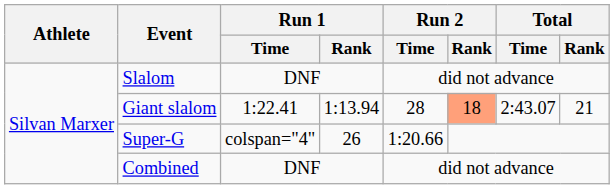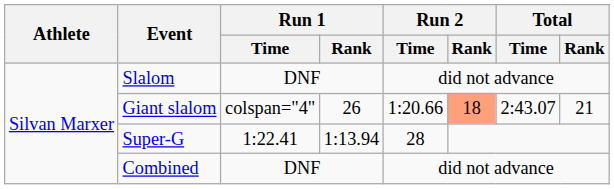(270, 108) 1:22.41 -> (270, 108) colspan="4"
(352, 108) 1:13.94 -> (352, 108) 26
(415, 108) 28 -> (415, 108) 1:20.66
(270, 138) colspan="4" -> (270, 138) 1:22.41
(352, 138) 26 -> (352, 138) 1:13.94
(415, 138) 1:20.66 -> (415, 138) 28
